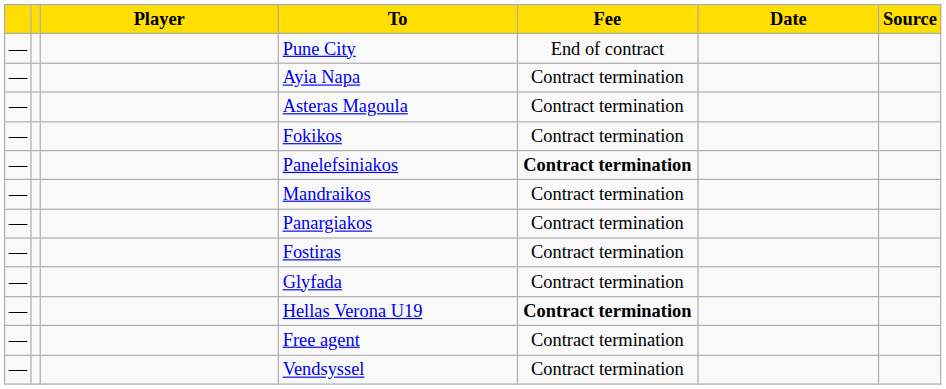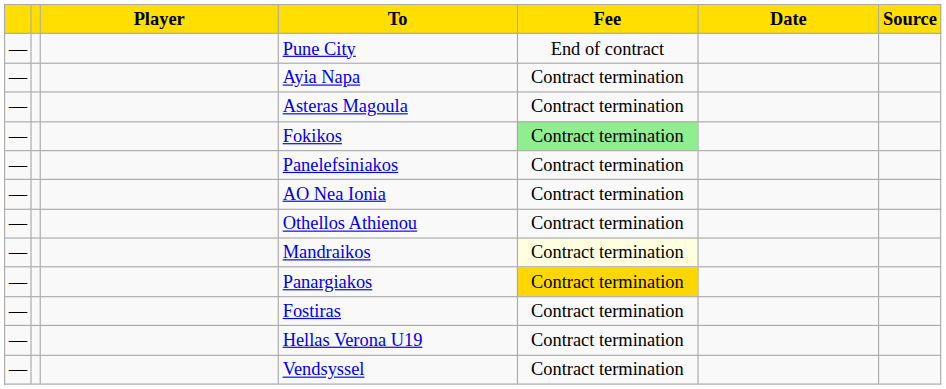(607, 135) no background -> (607, 135) lightgreen background
(607, 164) bold -> (607, 164) normal
+ row: (334, 194)
+ row: (350, 223)
(607, 194) no background -> (607, 252) lightyellow background
(607, 223) no background -> (607, 281) gold background
- row: (312, 281)
(607, 310) bold -> (607, 340) normal
- row: (321, 340)
